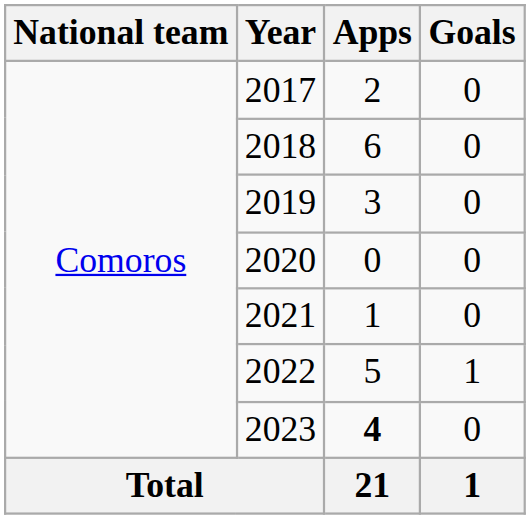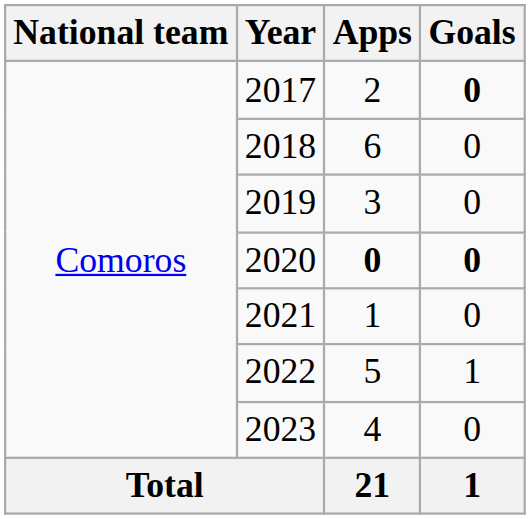(472, 89) normal -> (472, 89) bold
(372, 259) normal -> (372, 259) bold
(472, 259) normal -> (472, 259) bold
(372, 428) bold -> (372, 428) normal
